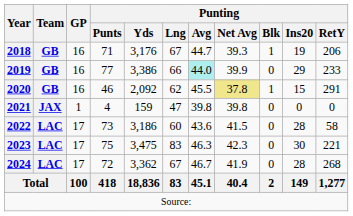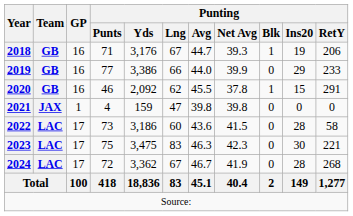(201, 70) paleturquoise background -> (201, 70) no background
(237, 88) khaki background -> (237, 88) no background
